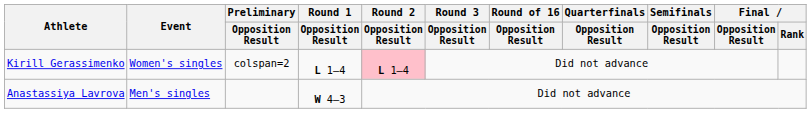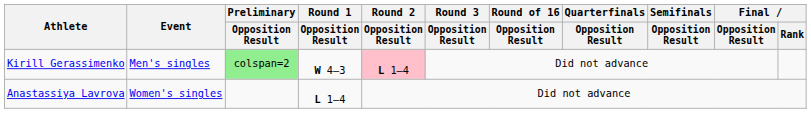(176, 64) Women's singles -> (170, 64) Men's singles
(261, 64) no background -> (261, 64) lightgreen background
(330, 70) L 1–4 -> (330, 70) W 4–3
(170, 94) Men's singles -> (176, 94) Women's singles
(330, 100) W 4–3 -> (330, 100) L 1–4
